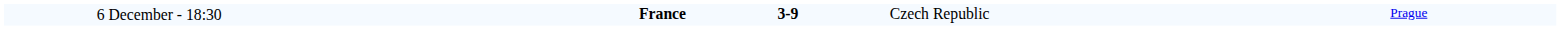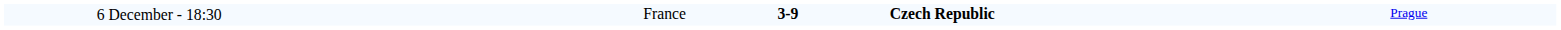(663, 13) bold -> (665, 13) normal
(940, 13) normal -> (942, 13) bold
